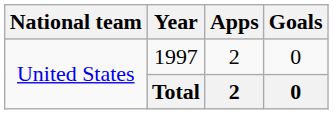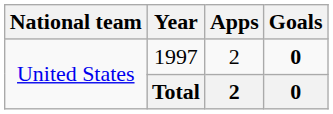(296, 56) normal -> (296, 56) bold
